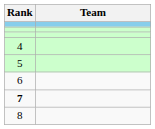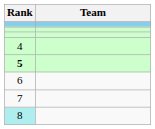(20, 63) normal -> (20, 63) bold
(20, 98) bold -> (20, 98) normal
(20, 116) no background -> (20, 116) paleturquoise background
